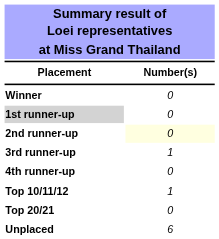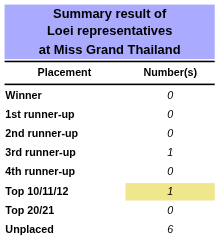(40, 114) lightgrey background -> (40, 114) no background
(170, 133) lightyellow background -> (170, 133) no background
(170, 191) no background -> (170, 191) khaki background
